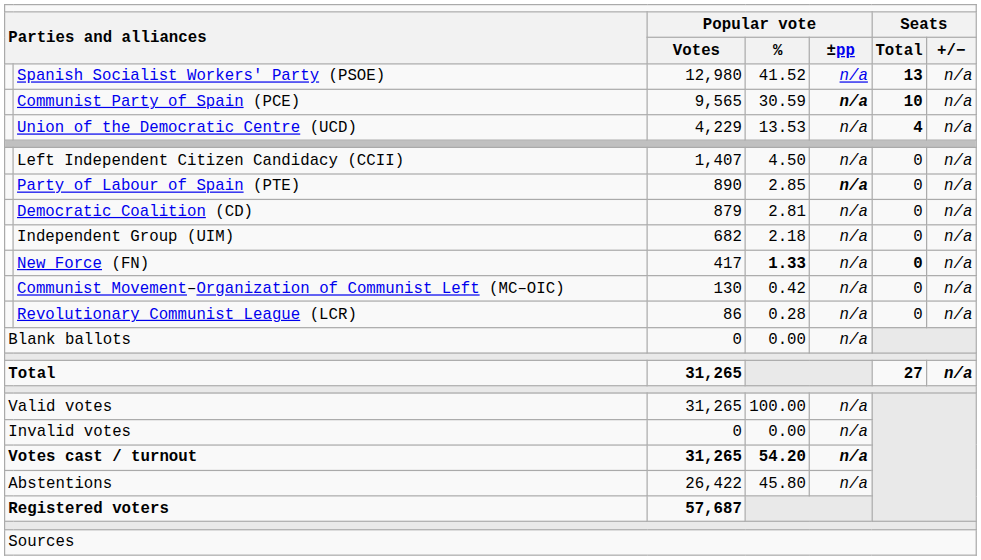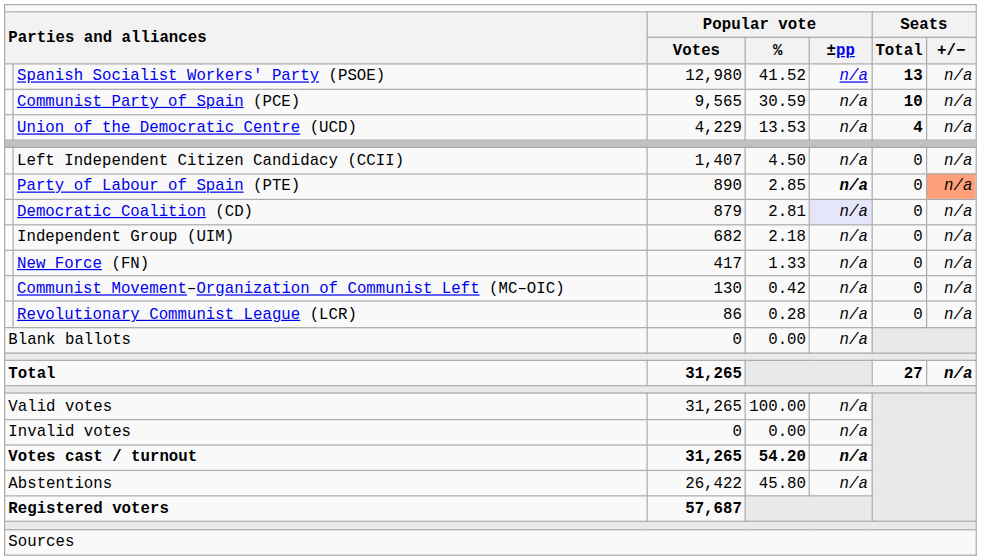(854, 102) bold -> (854, 102) normal
(958, 186) no background -> (958, 186) lightsalmon background
(854, 212) no background -> (854, 212) lavender background
(787, 263) bold -> (787, 263) normal
(918, 263) bold -> (918, 263) normal
